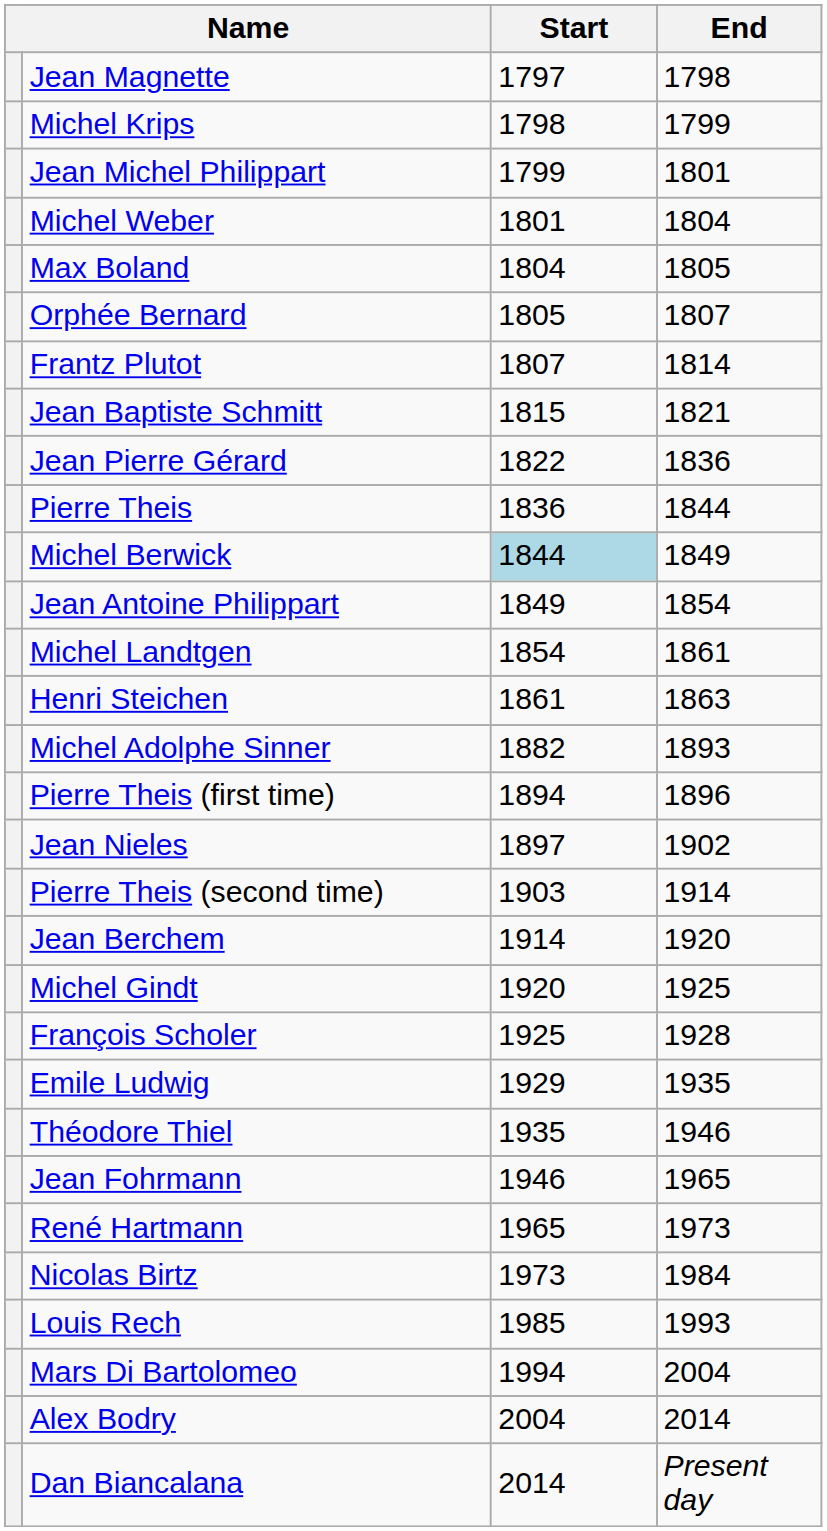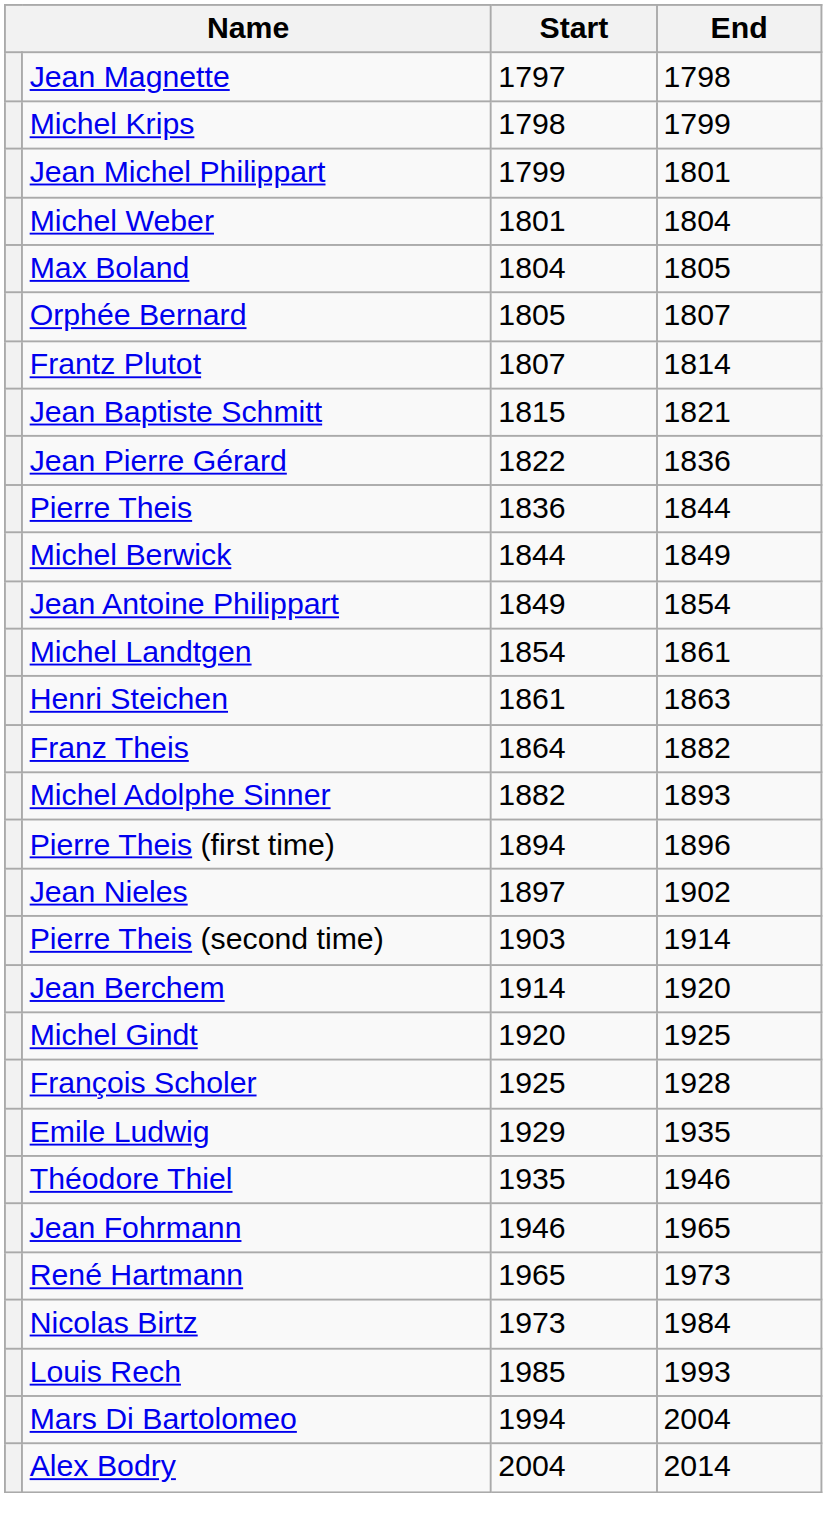(532, 556) lightblue background -> (532, 556) no background
+ row: (109, 747)
- row: (136, 1484)
